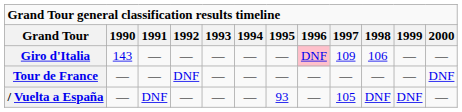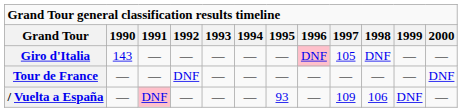(346, 55) 109 -> (346, 55) 105
(378, 55) 106 -> (378, 55) DNF
(154, 96) no background -> (154, 96) pink background
(346, 96) 105 -> (346, 96) 109
(378, 96) DNF -> (378, 96) 106
